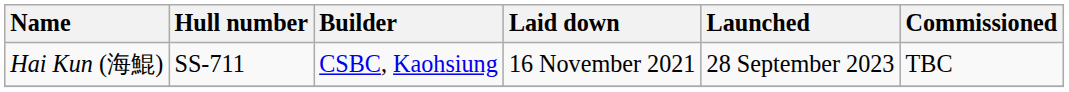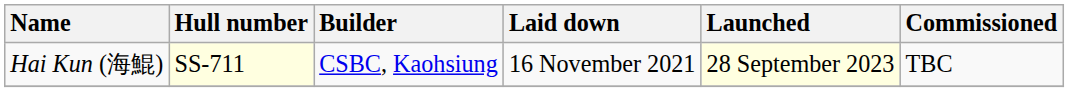(210, 64) no background -> (210, 64) lightyellow background
(800, 64) no background -> (800, 64) lightyellow background
